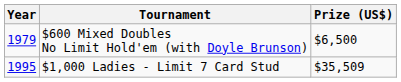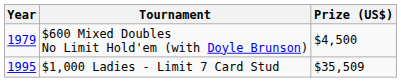(336, 41) $6,500 -> (336, 41) $4,500
